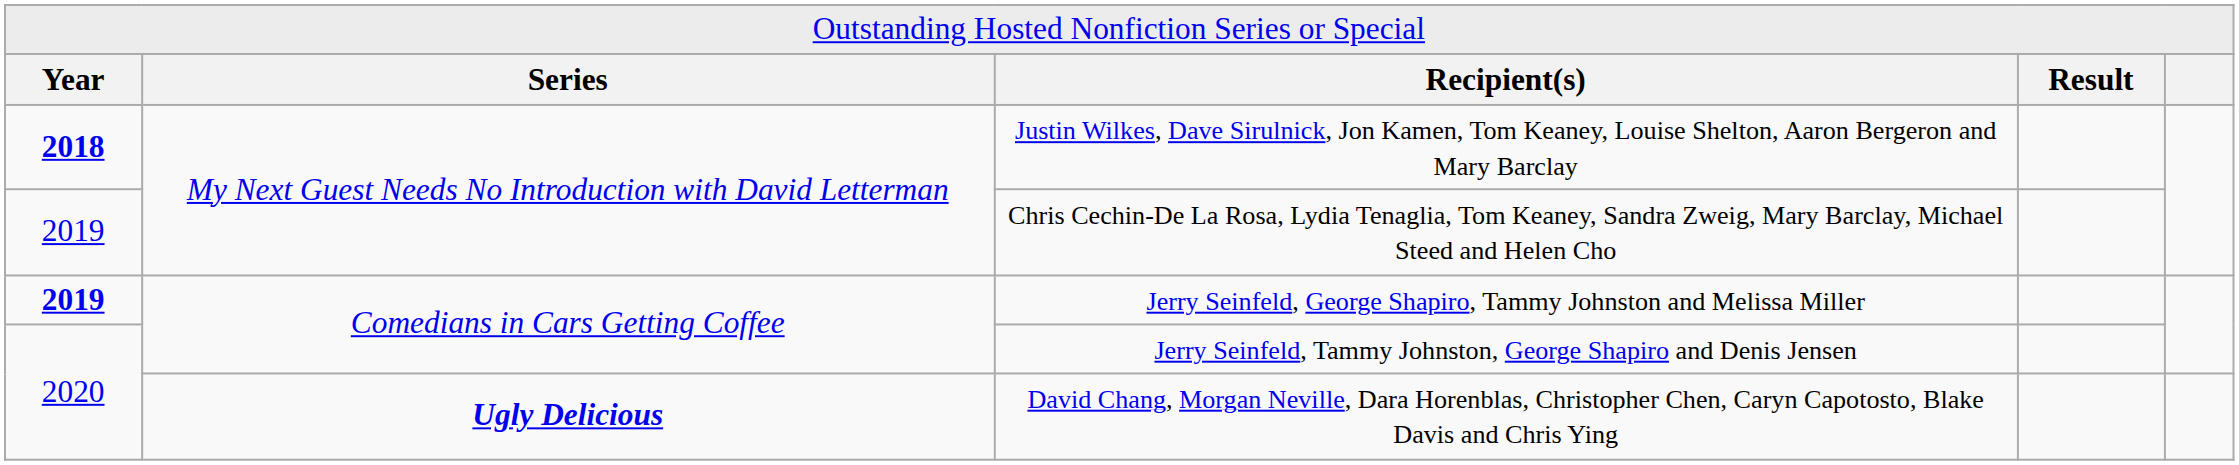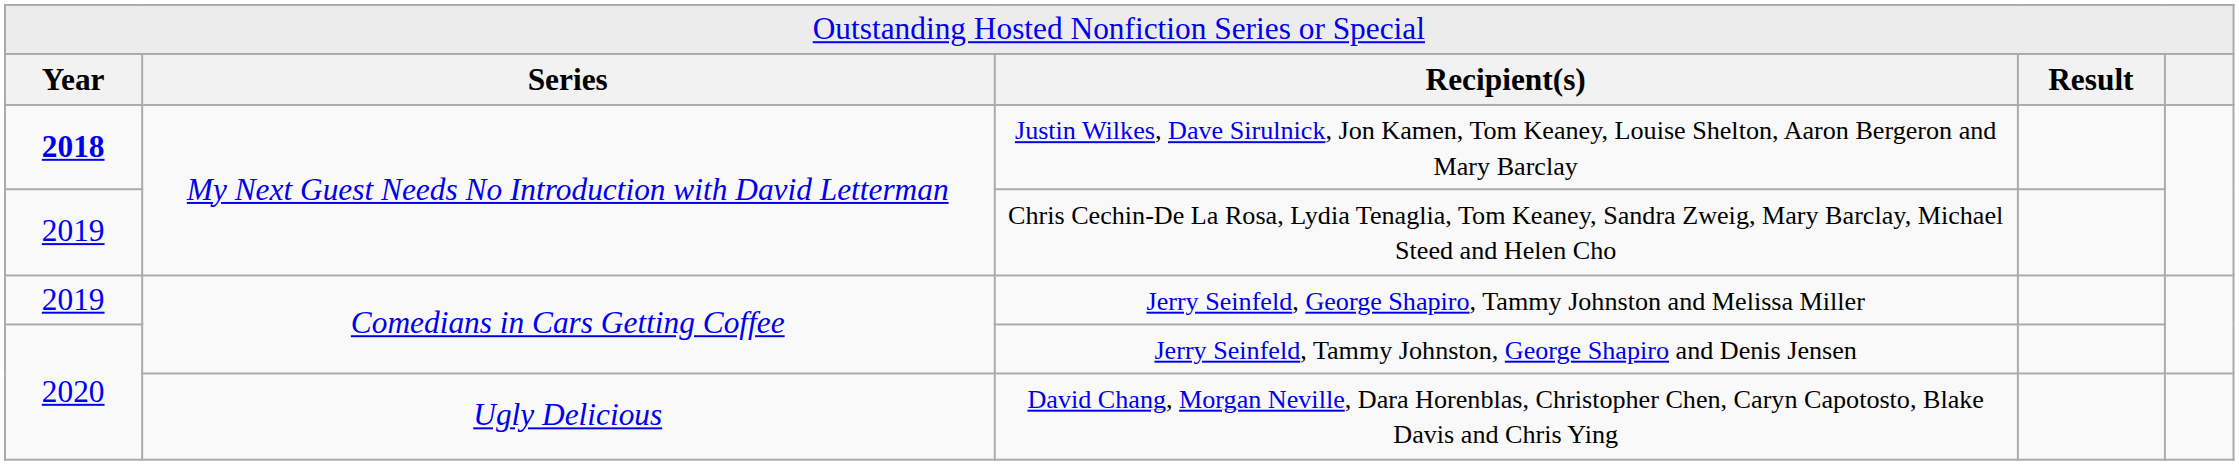(73, 298) bold -> (73, 298) normal
(568, 415) bold -> (568, 415) normal
